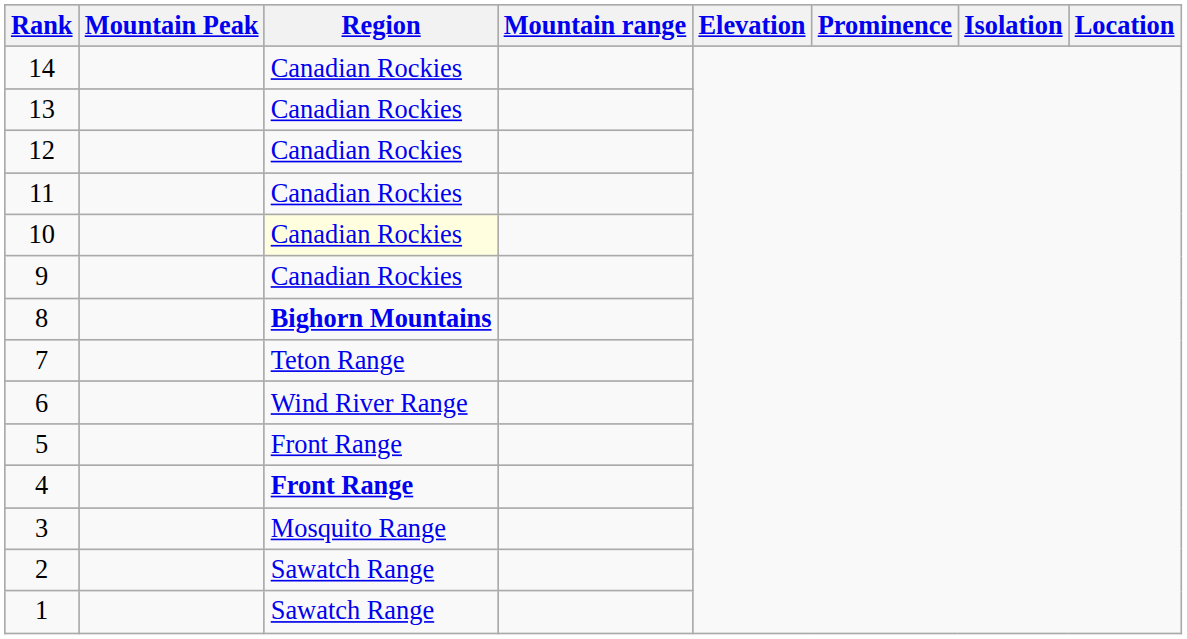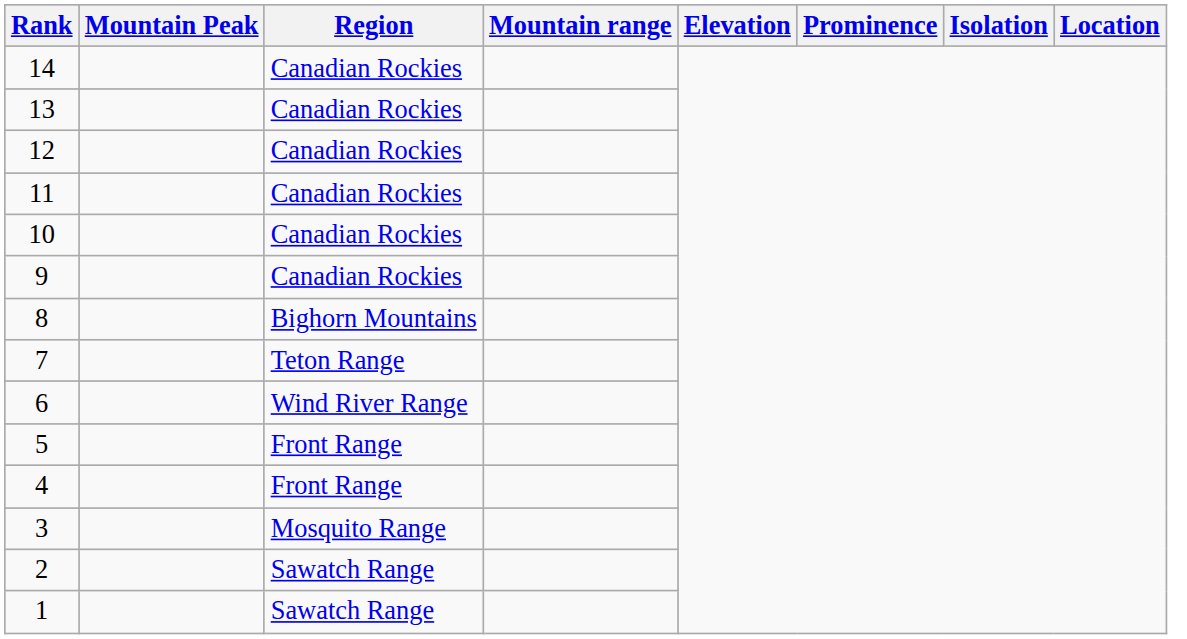(366, 234) lightyellow background -> (366, 234) no background
(381, 318) bold -> (374, 318) normal
(342, 485) bold -> (336, 485) normal
